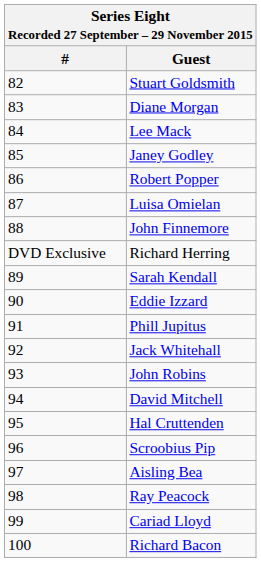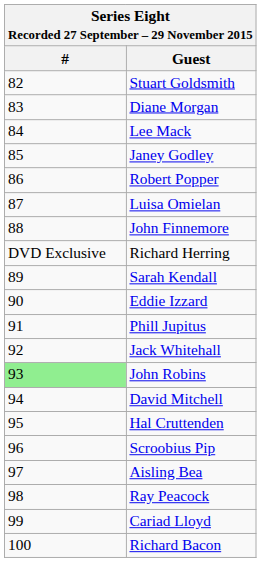(16, 374) no background -> (16, 374) lightgreen background
